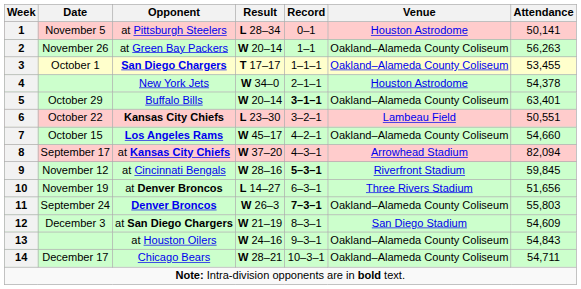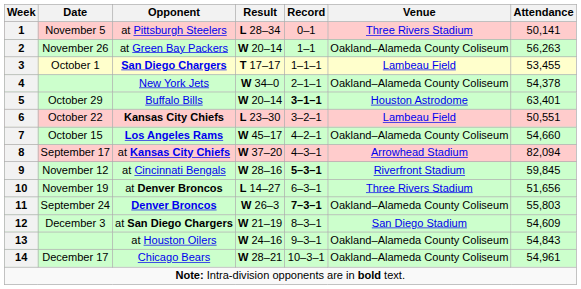(419, 30) Houston Astrodome -> (419, 30) Three Rivers Stadium
(419, 65) Oakland–Alameda County Coliseum -> (419, 65) Lambeau Field
(419, 83) Houston Astrodome -> (419, 83) Oakland–Alameda County Coliseum
(419, 100) Oakland–Alameda County Coliseum -> (419, 100) Houston Astrodome
(543, 258) 54,711 -> (543, 258) 54,961
